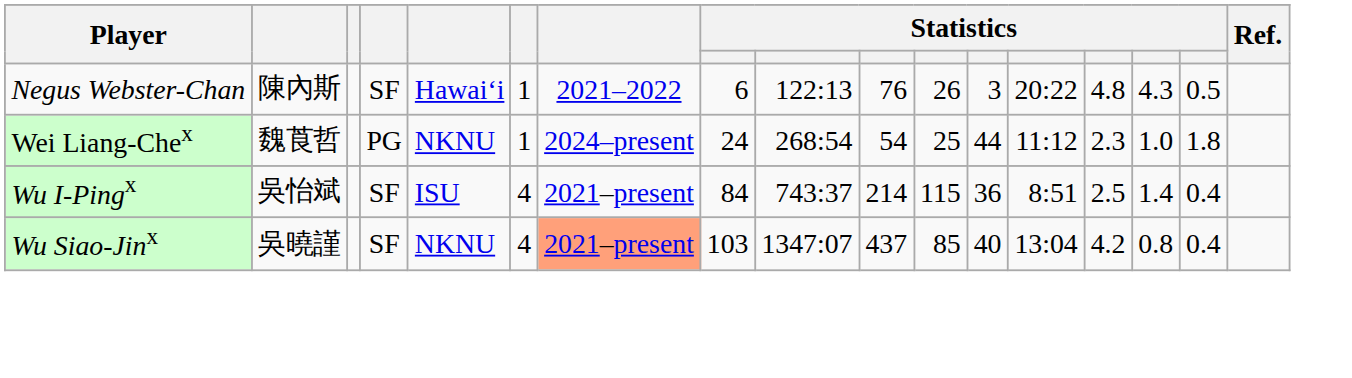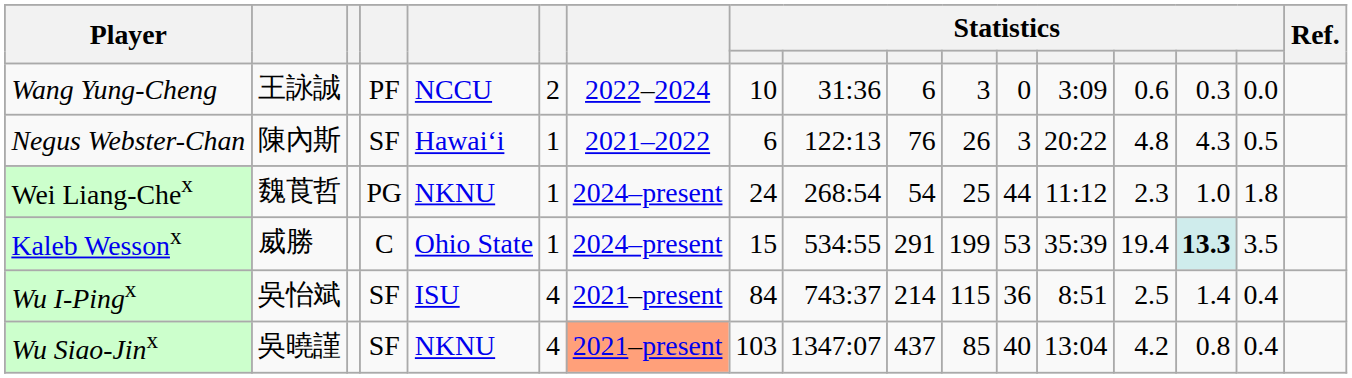+ row: (114, 89)
+ row: (96, 243)
